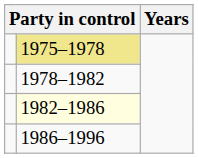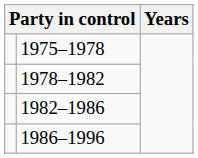(62, 49) khaki background -> (62, 49) no background
(62, 108) lightyellow background -> (62, 108) no background
